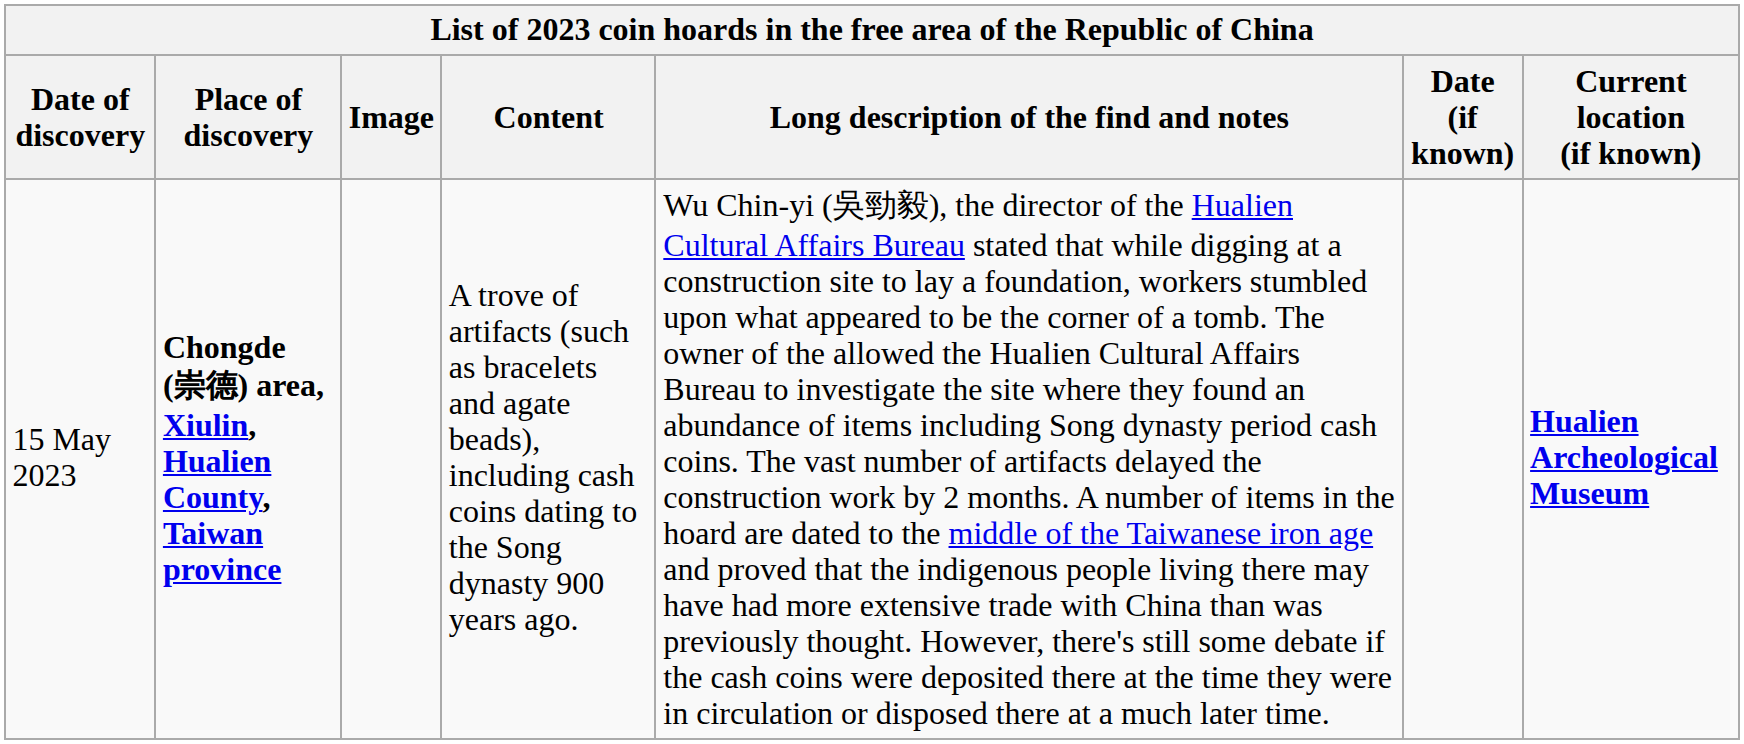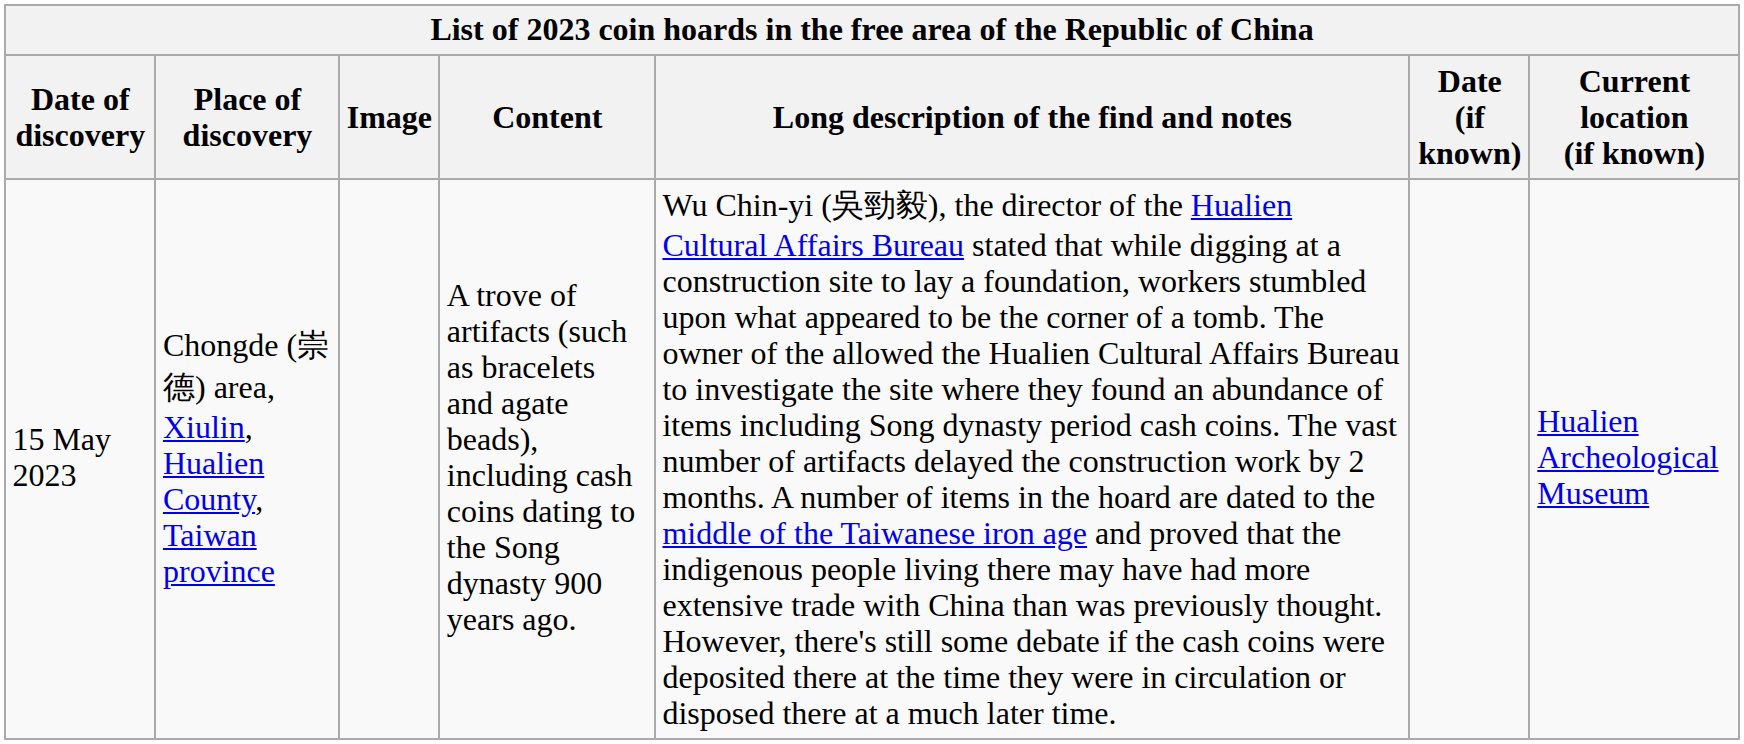(243, 458) bold -> (246, 459) normal
(1624, 458) bold -> (1628, 458) normal
